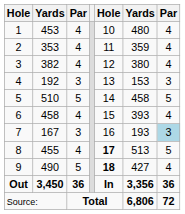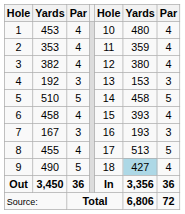(169, 133) lightblue background -> (169, 133) no background
(109, 150) bold -> (109, 150) normal
(109, 167) bold -> (109, 167) normal
(140, 167) no background -> (140, 167) lightblue background
